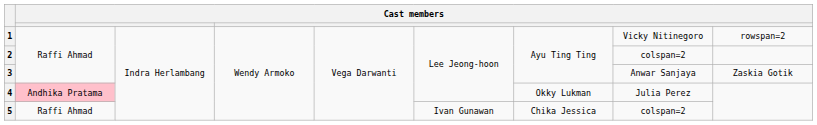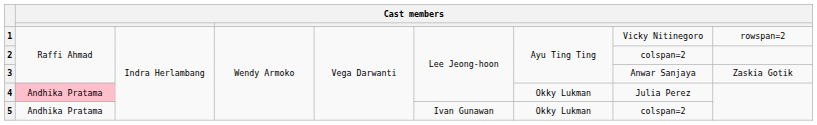(65, 111) Raffi Ahmad -> (65, 111) Andhika Pratama
(563, 111) Chika Jessica -> (563, 111) Okky Lukman
